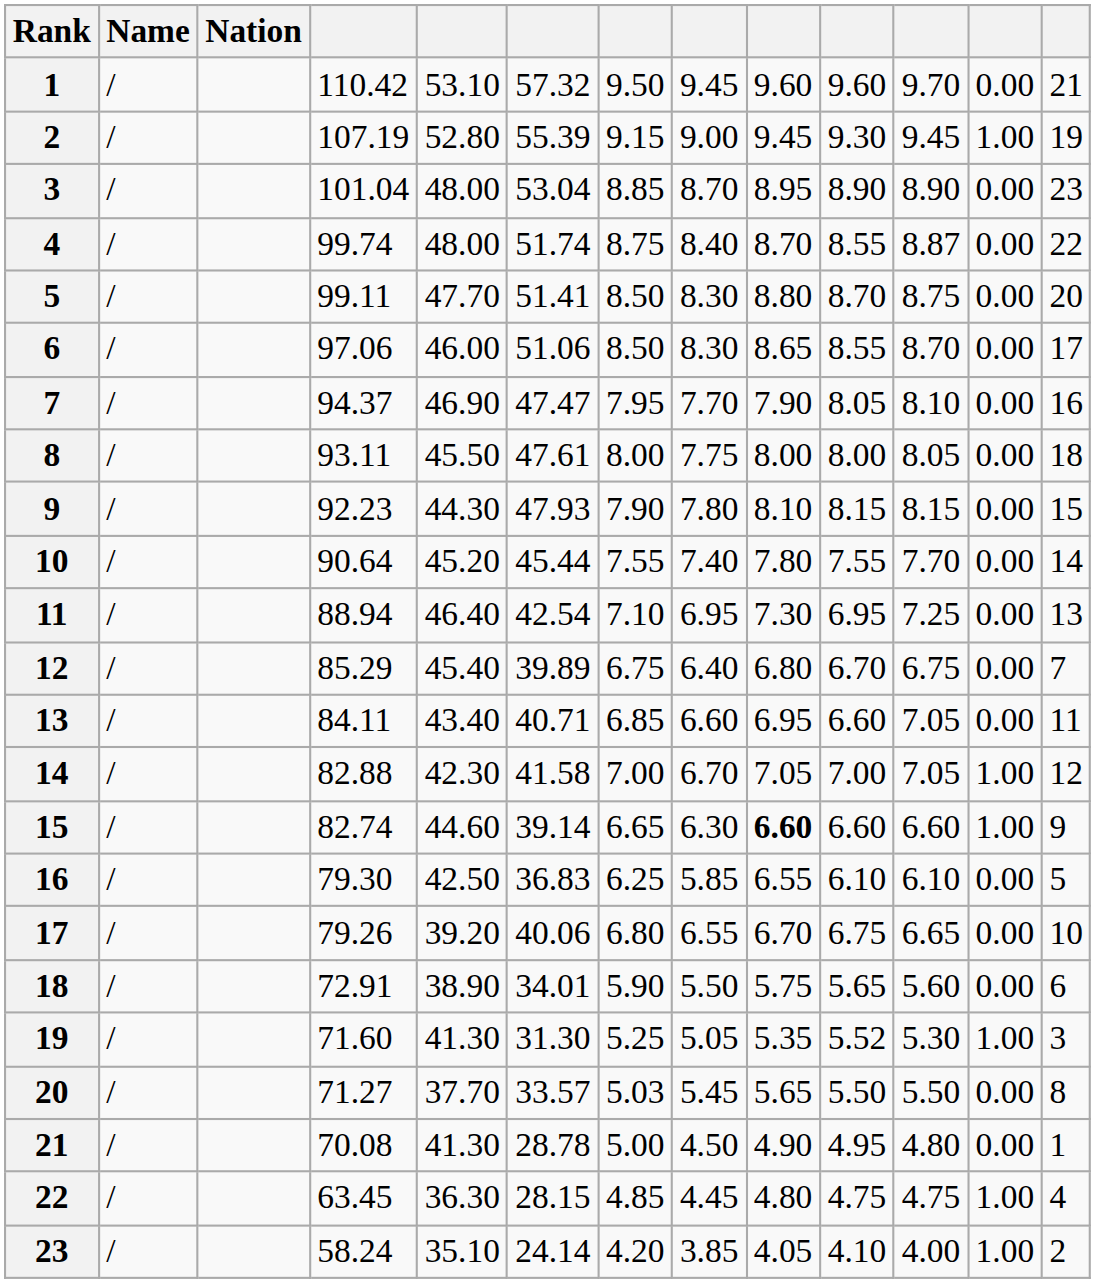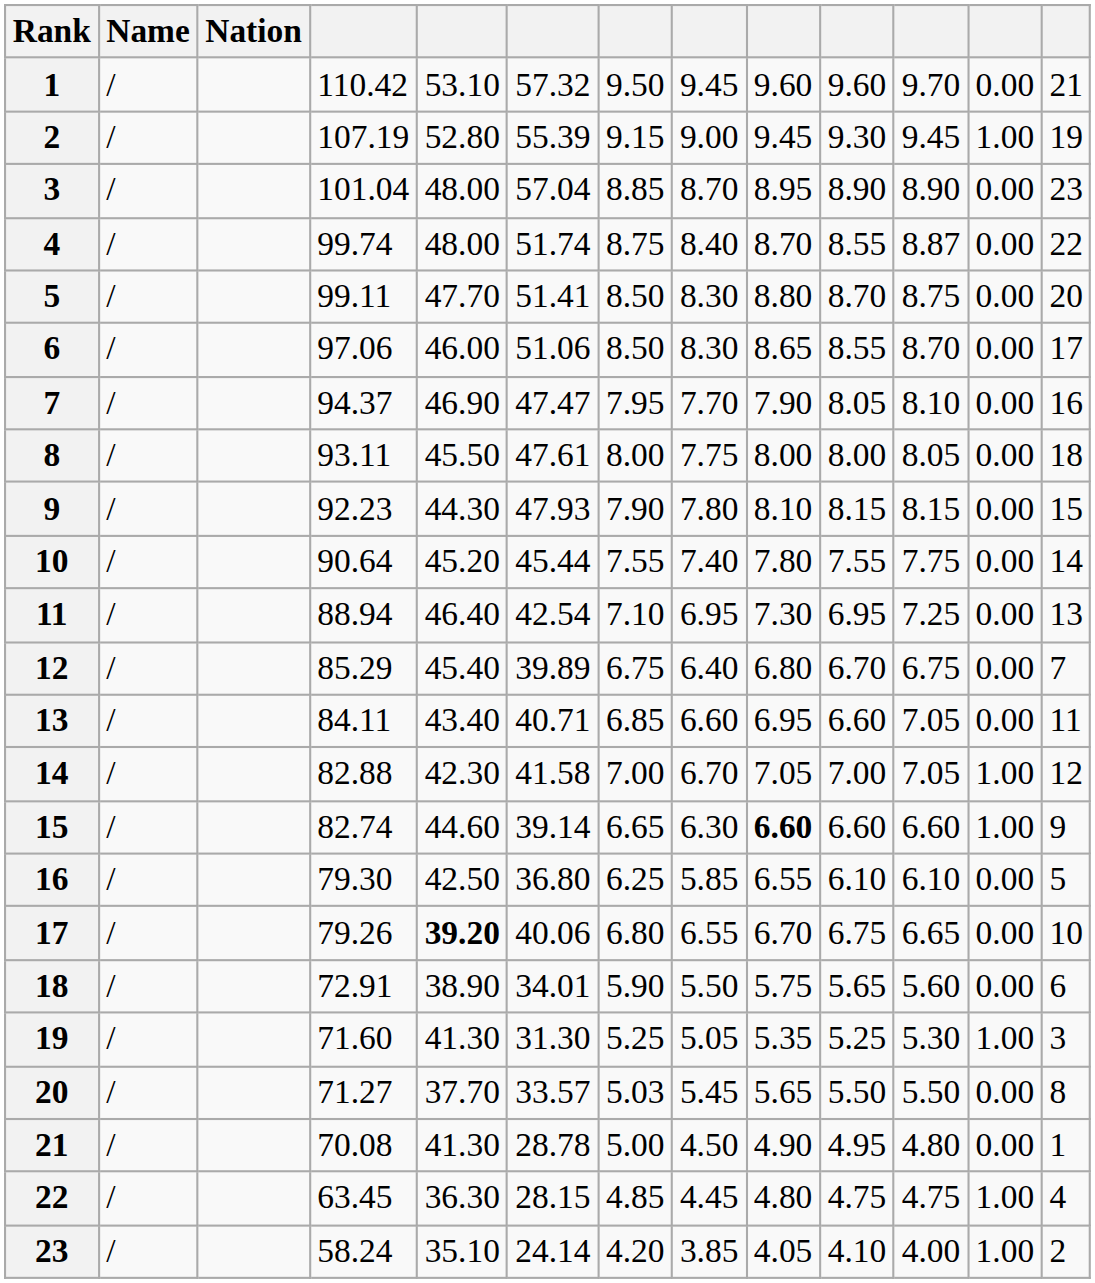(553, 190) 53.04 -> (553, 190) 57.04
(931, 561) 7.70 -> (931, 561) 7.75
(553, 879) 36.83 -> (553, 879) 36.80
(462, 932) normal -> (462, 932) bold
(857, 1038) 5.52 -> (857, 1038) 5.25
